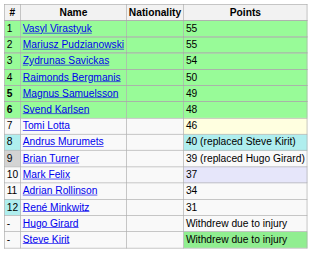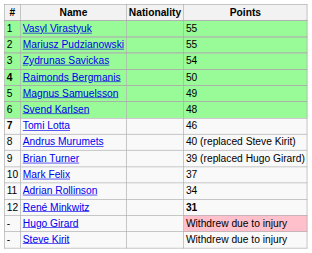(10, 77) normal -> (10, 77) bold
(10, 93) bold -> (10, 93) normal
(10, 110) bold -> (10, 110) normal
(10, 126) normal -> (10, 126) bold
(192, 126) lightyellow background -> (192, 126) no background
(10, 142) paleturquoise background -> (10, 142) no background
(241, 142) paleturquoise background -> (241, 142) no background
(10, 158) lightgrey background -> (10, 158) no background
(192, 175) lavender background -> (192, 175) no background
(12, 207) paleturquoise background -> (12, 207) no background
(192, 207) normal -> (192, 207) bold
(237, 223) no background -> (237, 223) pink background
(237, 239) lightgreen background -> (237, 239) no background
